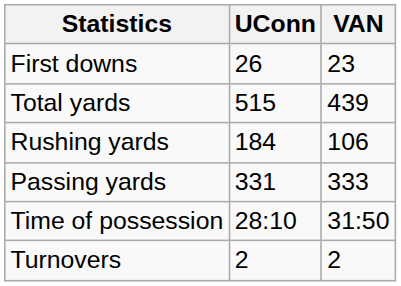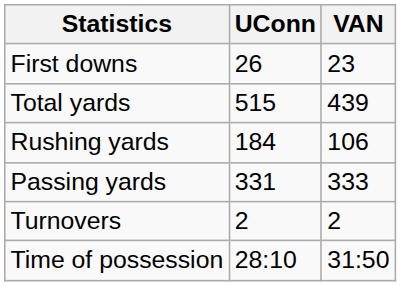rows swapped: (66, 260) <-> (117, 220)
